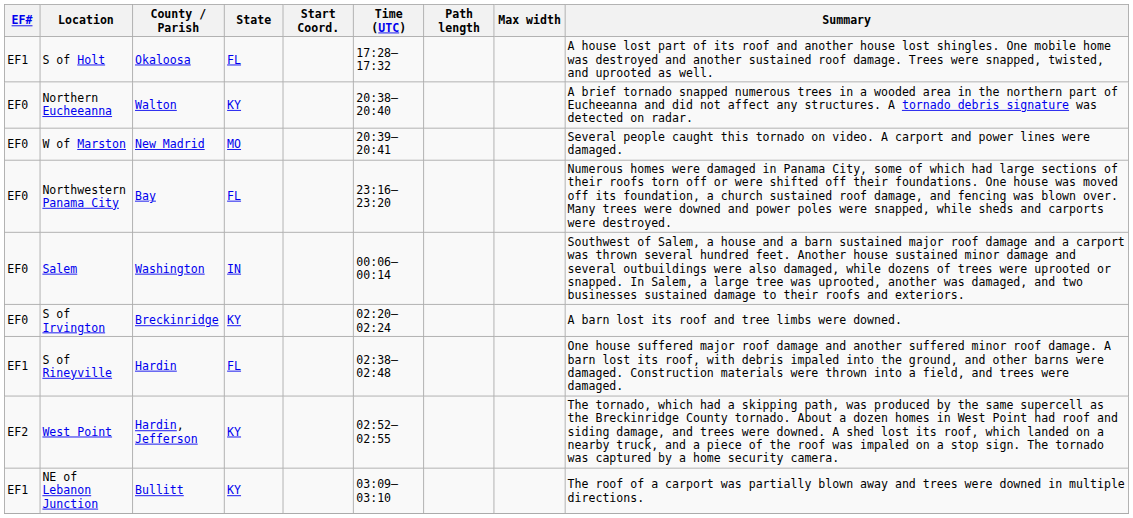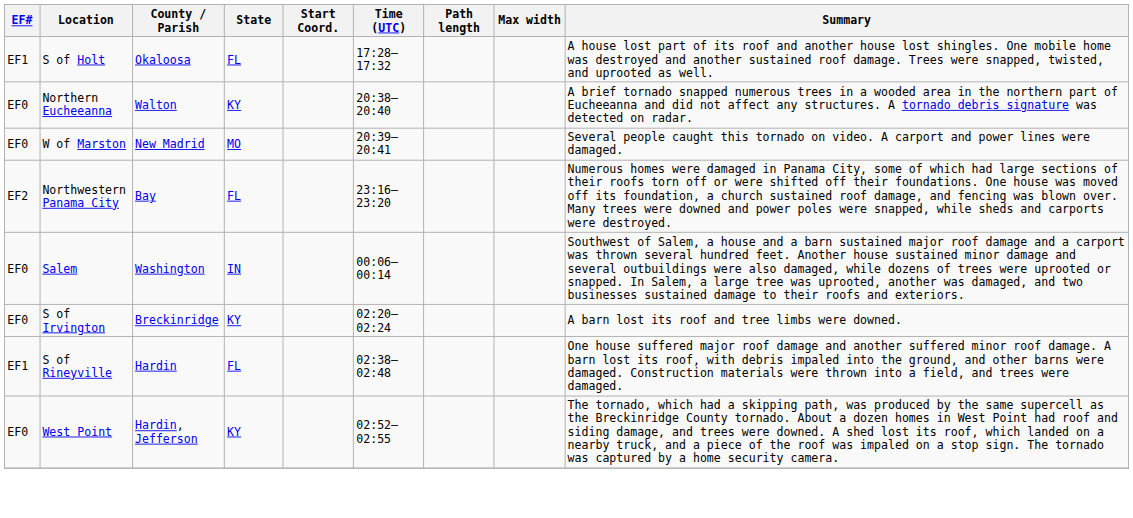(18, 196) EF0 -> (18, 196) EF2
(18, 432) EF2 -> (18, 432) EF0
- row: (70, 491)
